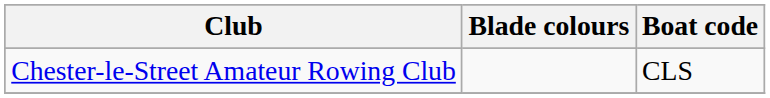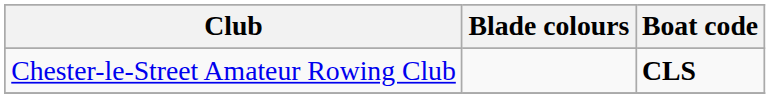(667, 70) normal -> (669, 70) bold
